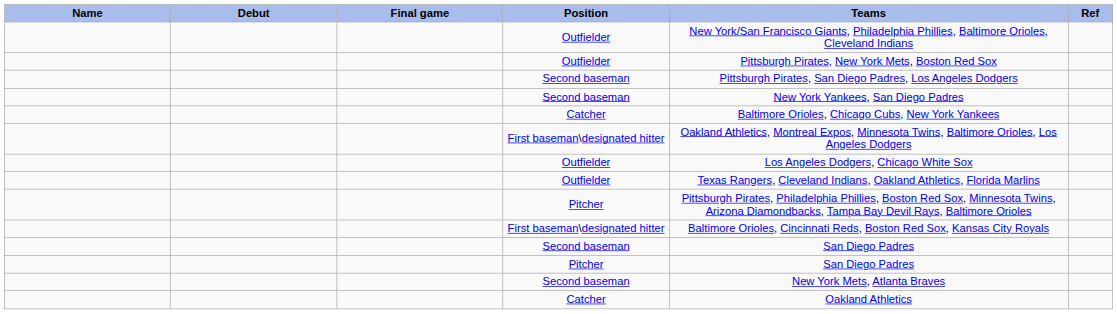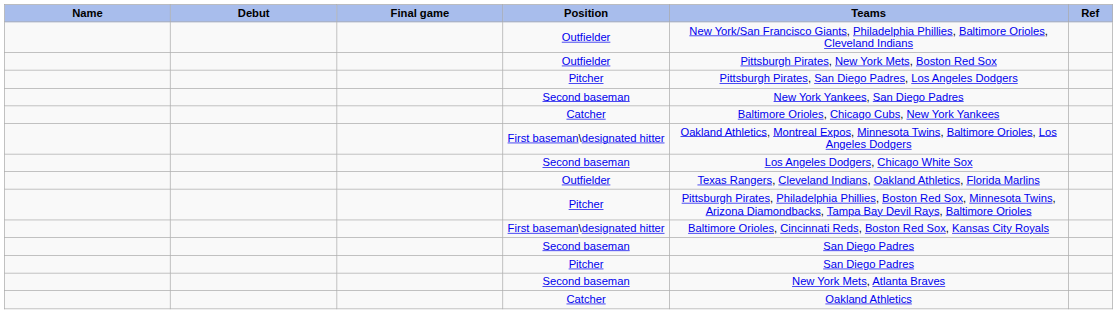(586, 79) Second baseman -> (586, 79) Pitcher
(586, 162) Outfielder -> (586, 162) Second baseman
